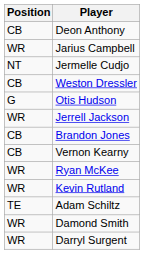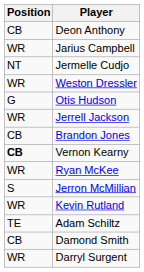(15, 83) CB -> (16, 83) WR
(15, 153) normal -> (15, 153) bold
+ row: (96, 188)
(16, 223) WR -> (15, 240) CB
